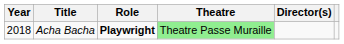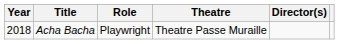(127, 30) bold -> (125, 30) normal
(216, 30) lightgreen background -> (211, 30) no background
